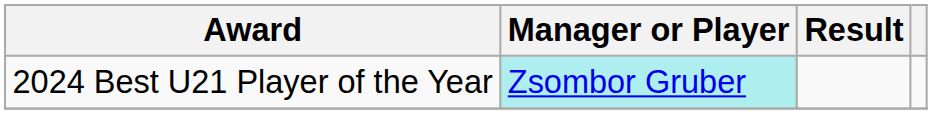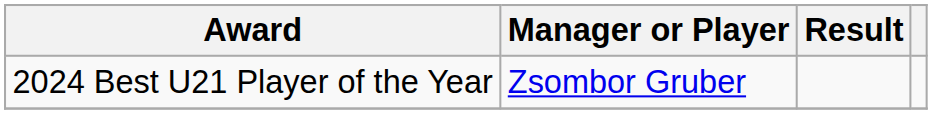(627, 81) paleturquoise background -> (627, 81) no background
